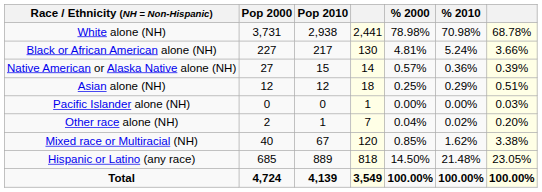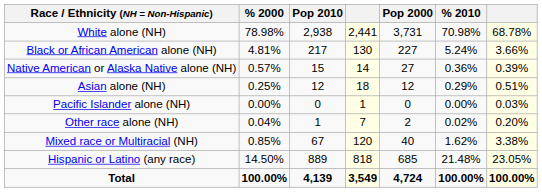columns swapped: (267, 13) <-> (410, 13)
